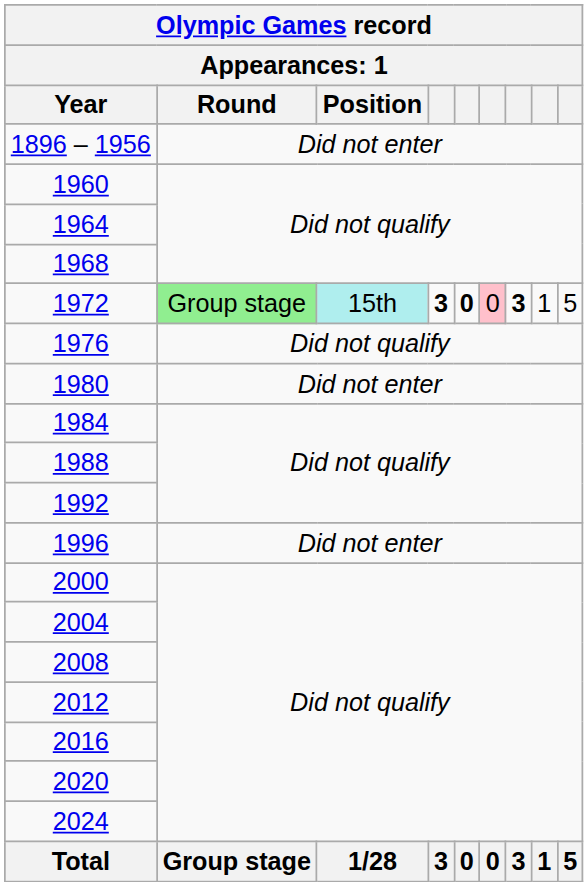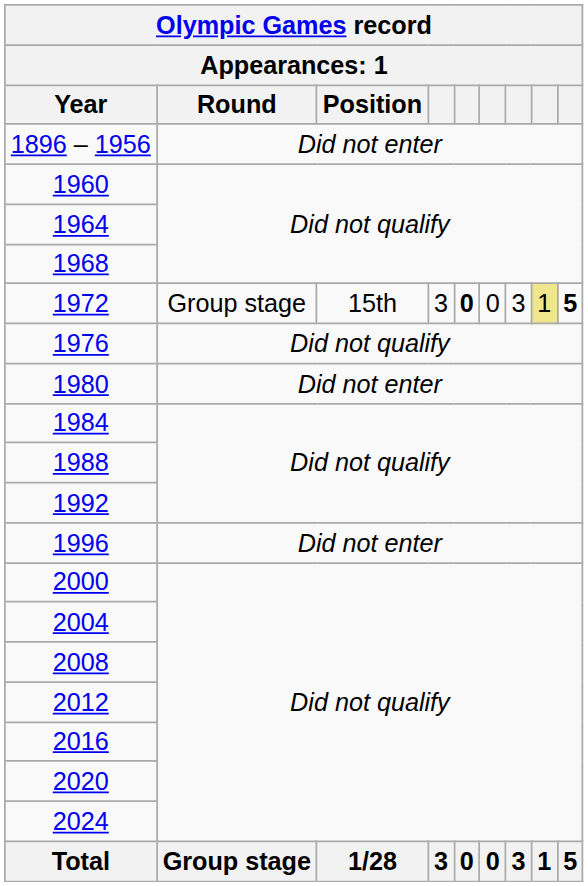(237, 304) lightgreen background -> (237, 304) no background
(372, 304) paleturquoise background -> (372, 304) no background
(441, 304) bold -> (441, 304) normal
(493, 304) pink background -> (493, 304) no background
(518, 304) bold -> (518, 304) normal
(544, 304) no background -> (544, 304) khaki background
(570, 304) normal -> (570, 304) bold
